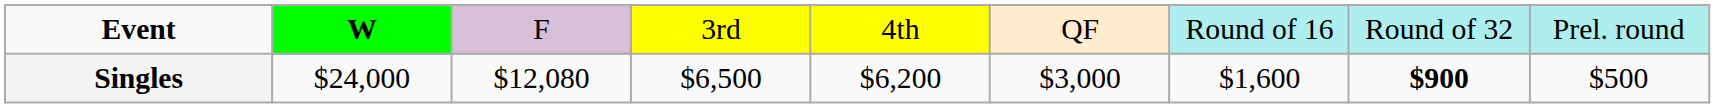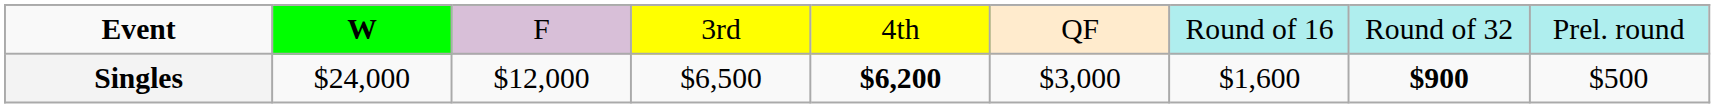(542, 77) $12,080 -> (542, 77) $12,000
(901, 77) normal -> (901, 77) bold
